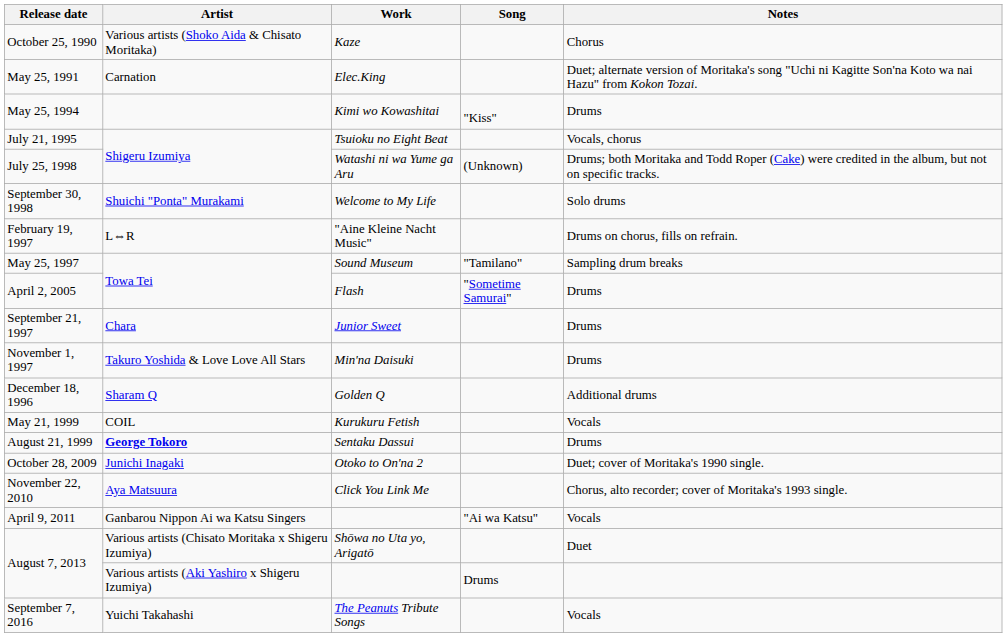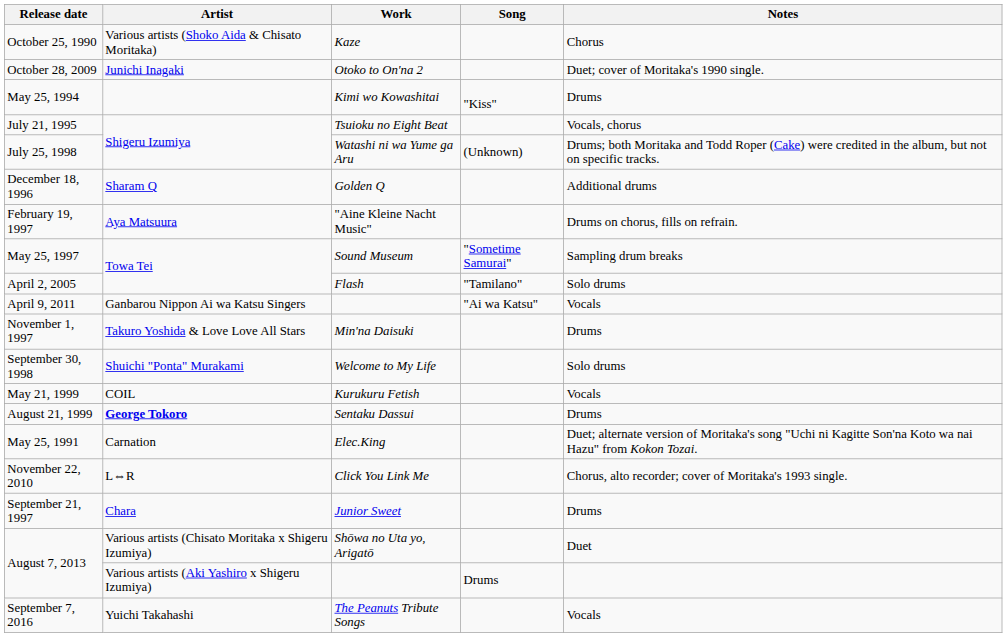rows swapped: (43, 76) <-> (52, 463)
rows swapped: (43, 395) <-> (44, 201)
(120, 235) L⇔R -> (141, 221) Aya Matsuura
(493, 263) "Tamilano" -> (492, 256) "Sometime Samurai"
(492, 290) "Sometime Samurai" -> (493, 283) "Tamilano"
(584, 290) Drums -> (596, 283) Solo drums
rows swapped: (44, 325) <-> (41, 518)
(141, 490) Aya Matsuura -> (120, 476) L⇔R
